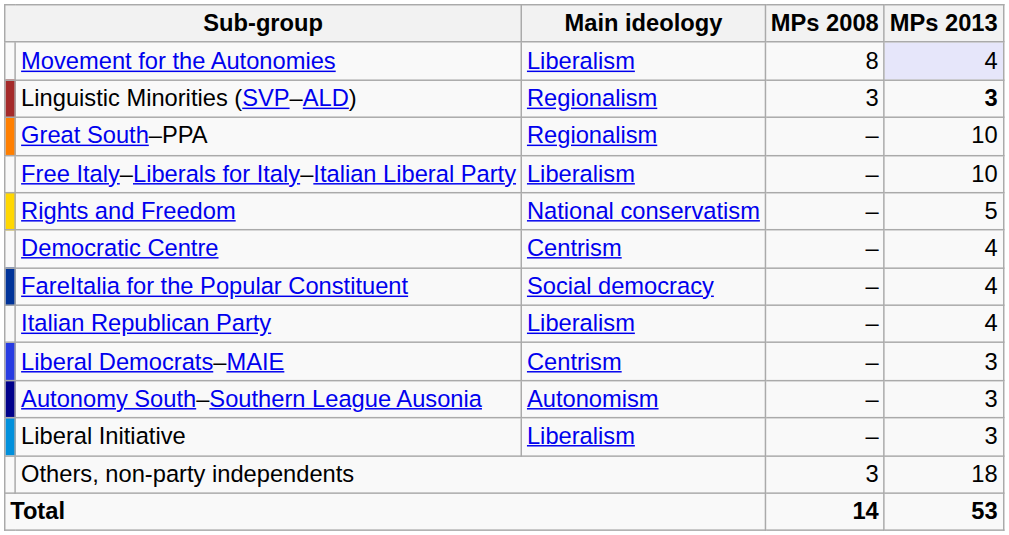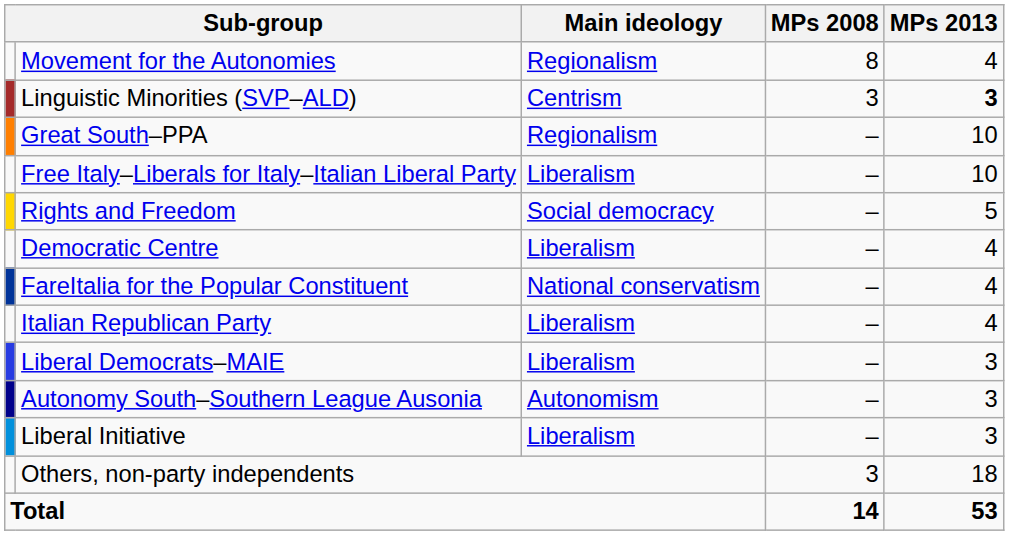(581, 60) Liberalism -> (592, 60) Regionalism
(991, 60) lavender background -> (991, 60) no background
(592, 98) Regionalism -> (574, 98) Centrism
(643, 211) National conservatism -> (620, 211) Social democracy
(574, 248) Centrism -> (581, 248) Liberalism
(620, 286) Social democracy -> (643, 286) National conservatism
(574, 361) Centrism -> (581, 361) Liberalism
